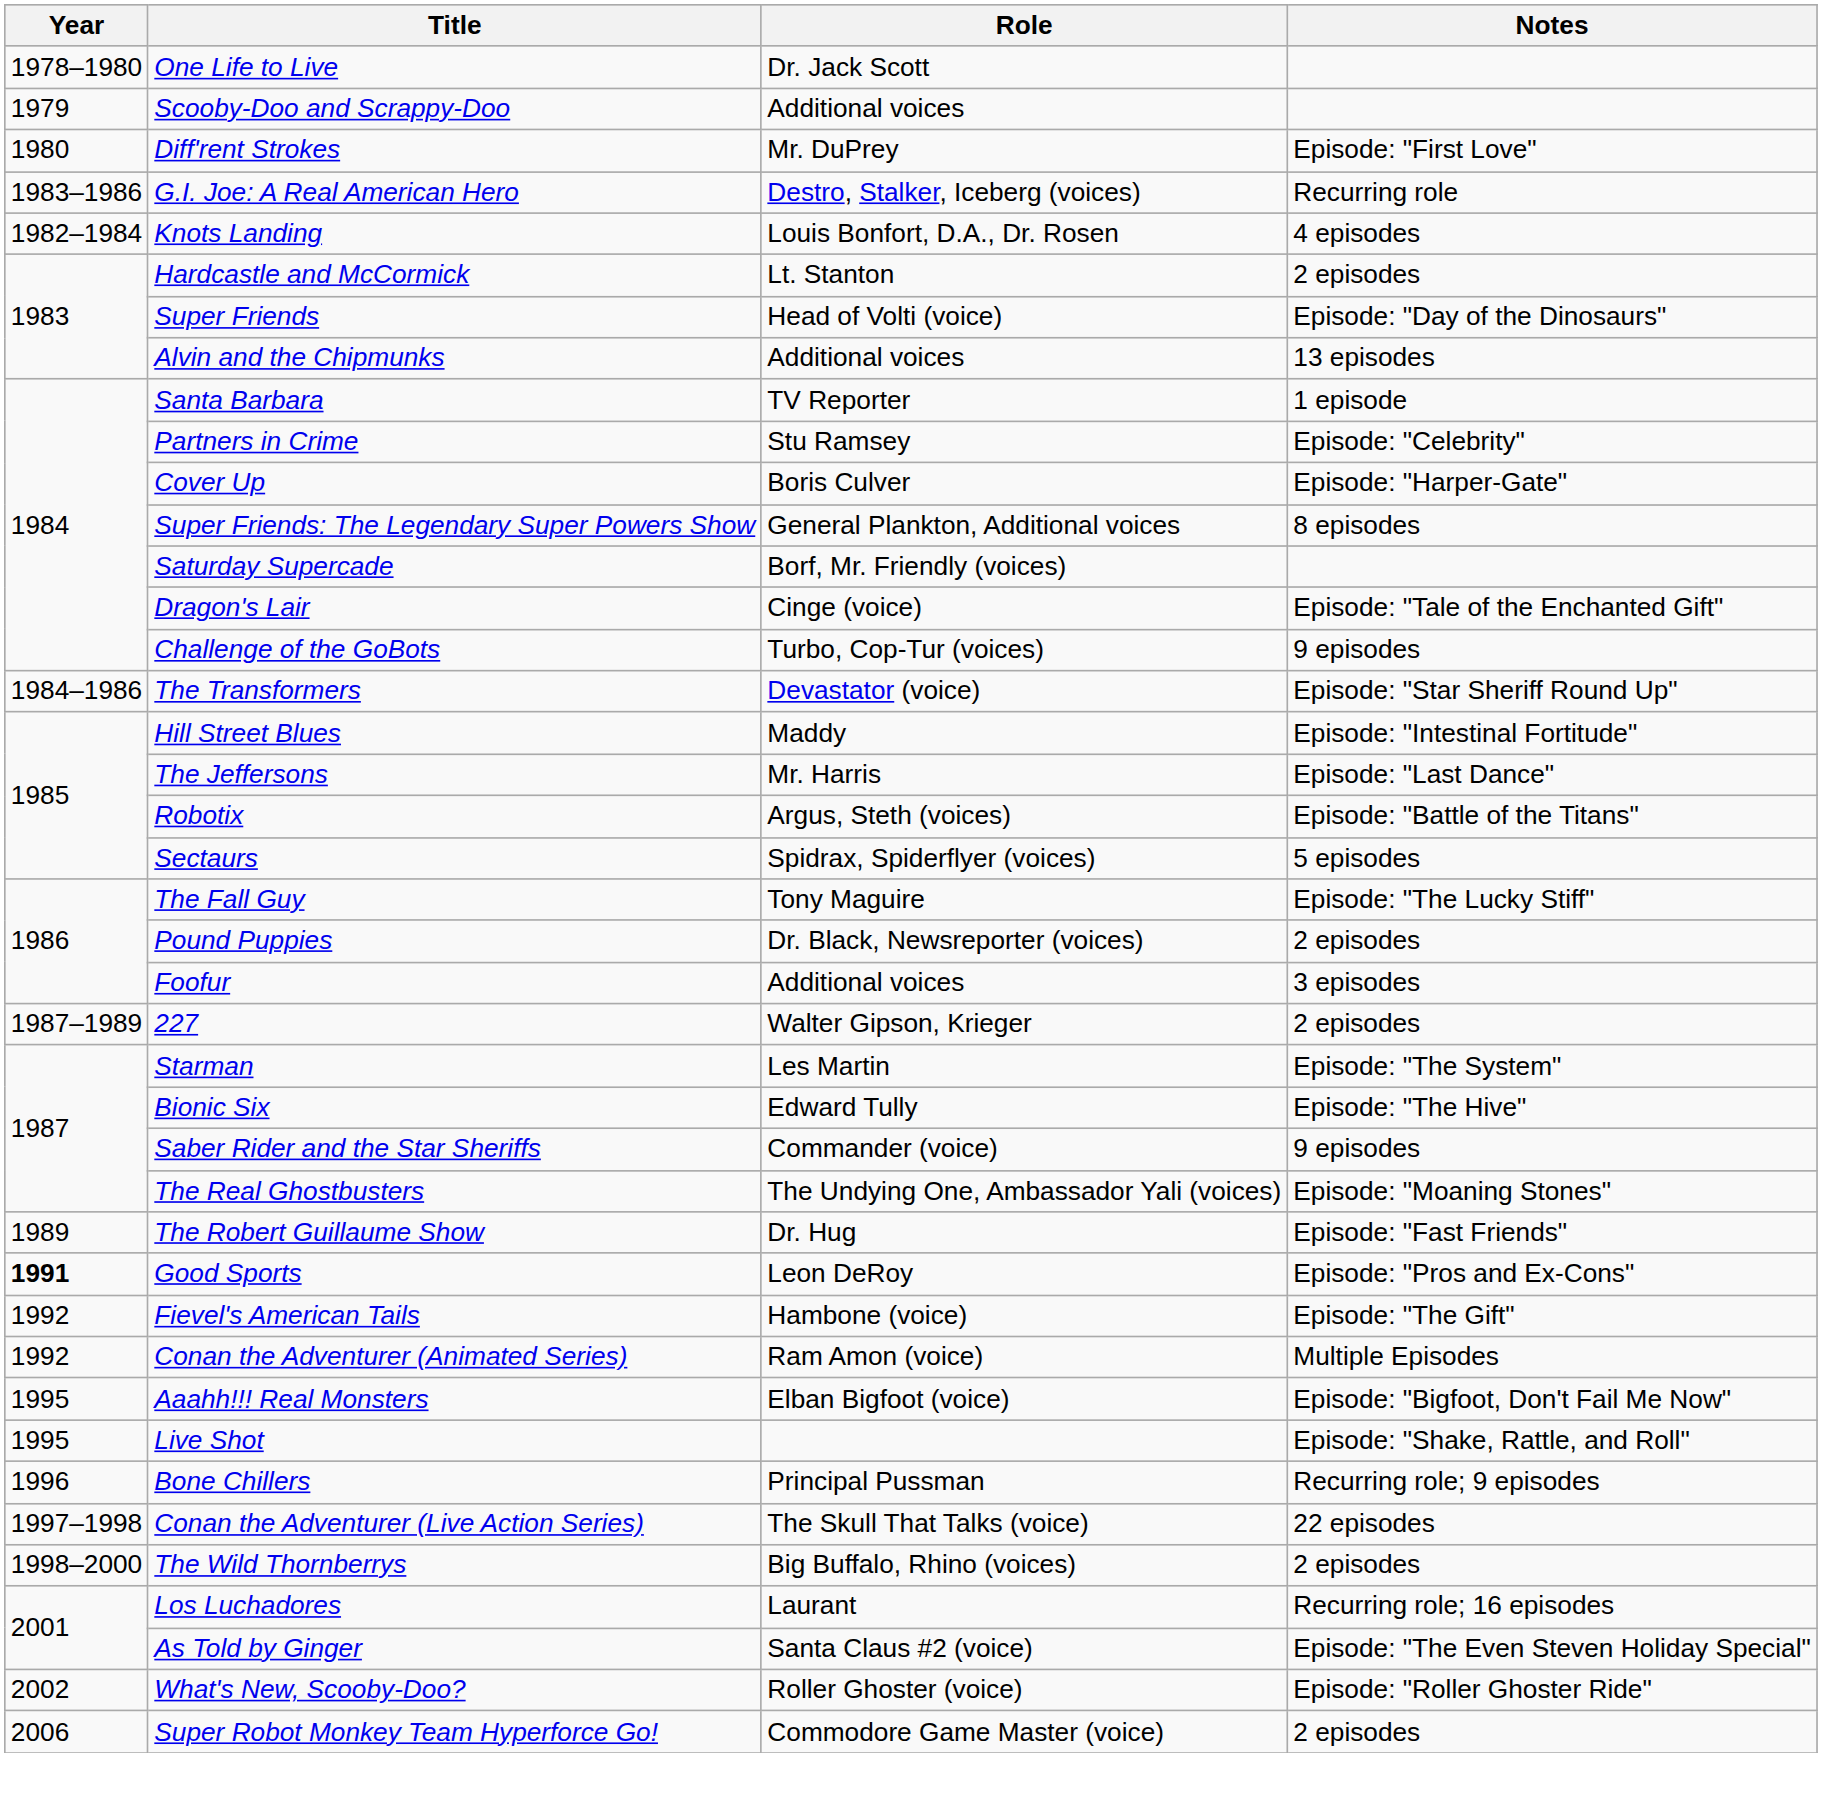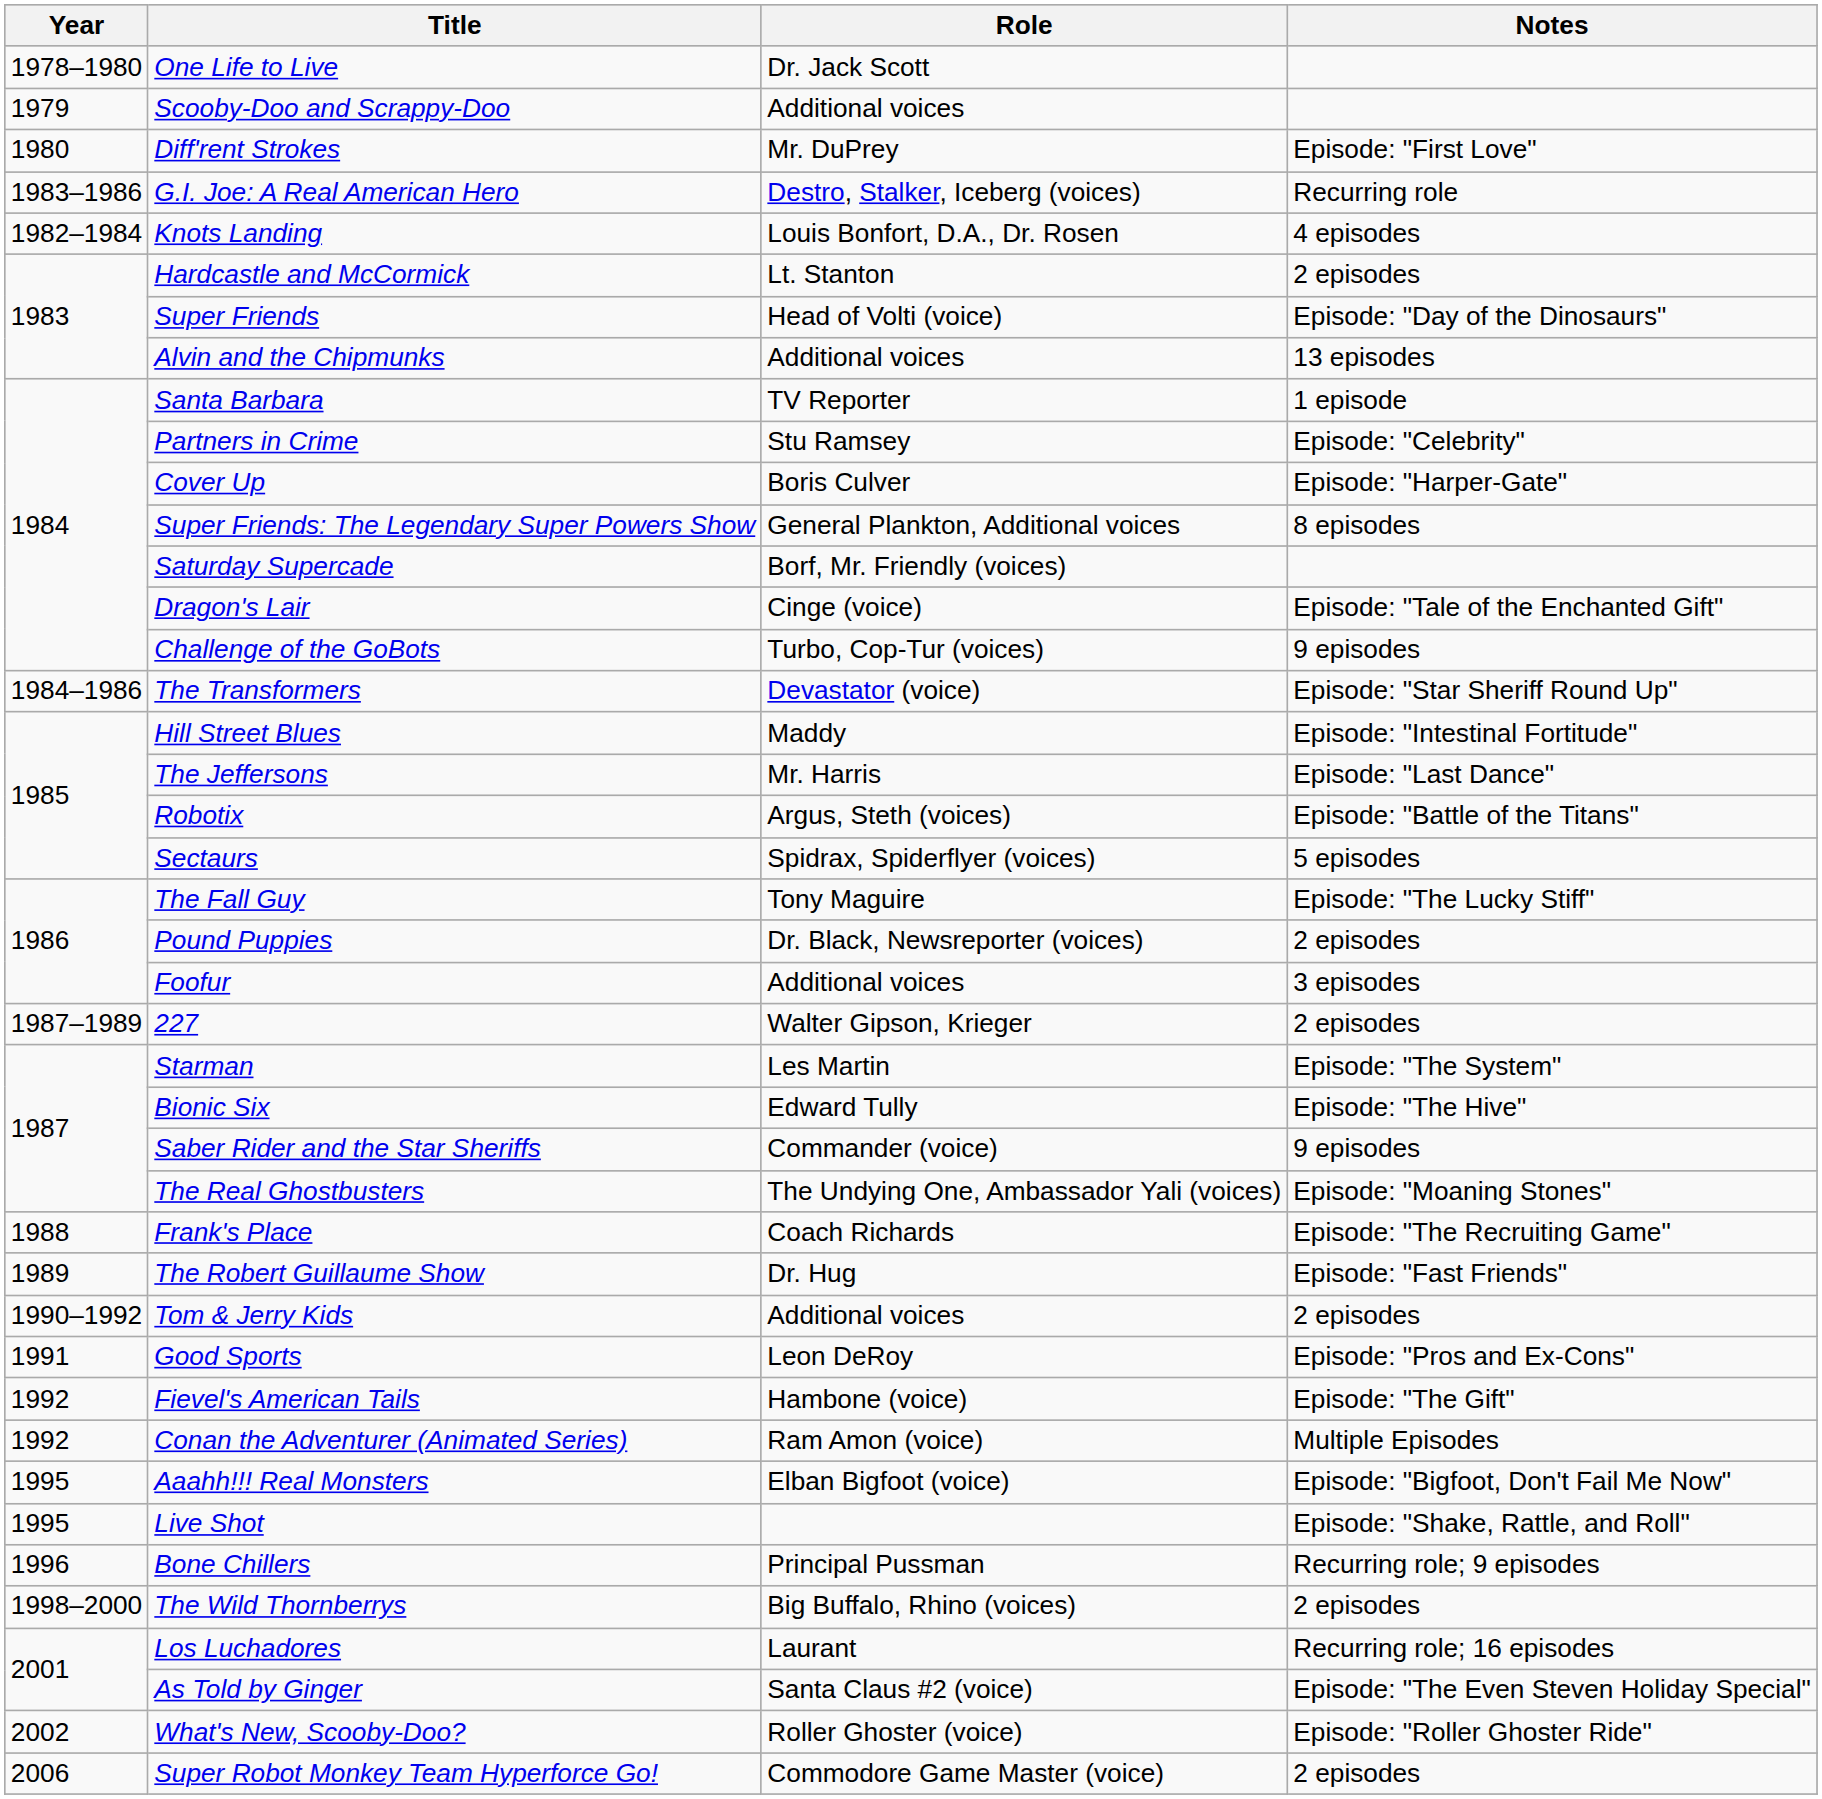+ row: (233, 1232)
+ row: (254, 1315)
(40, 1273) bold -> (40, 1356) normal
- row: (399, 1523)
